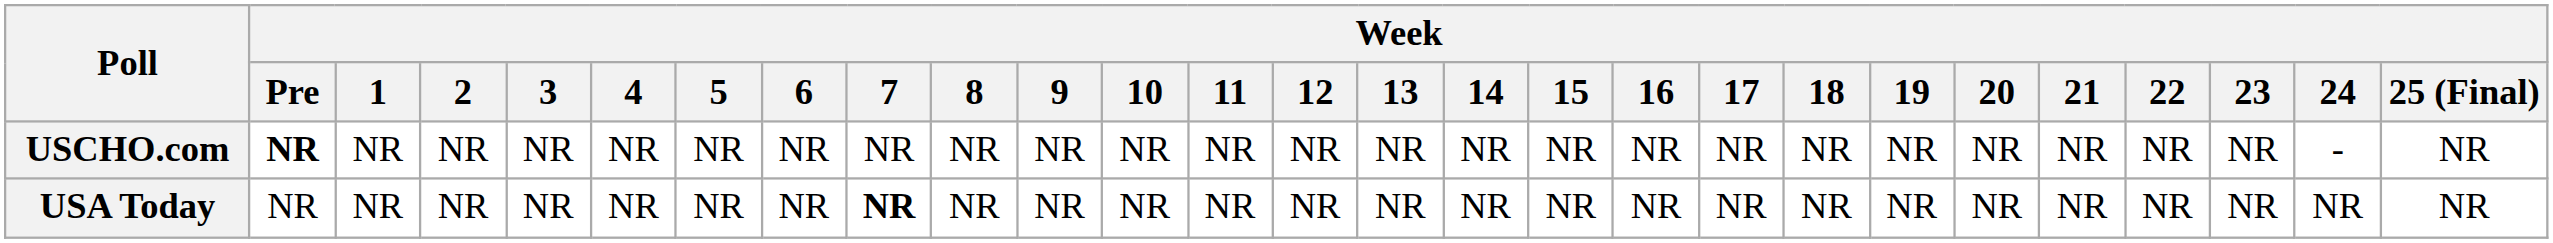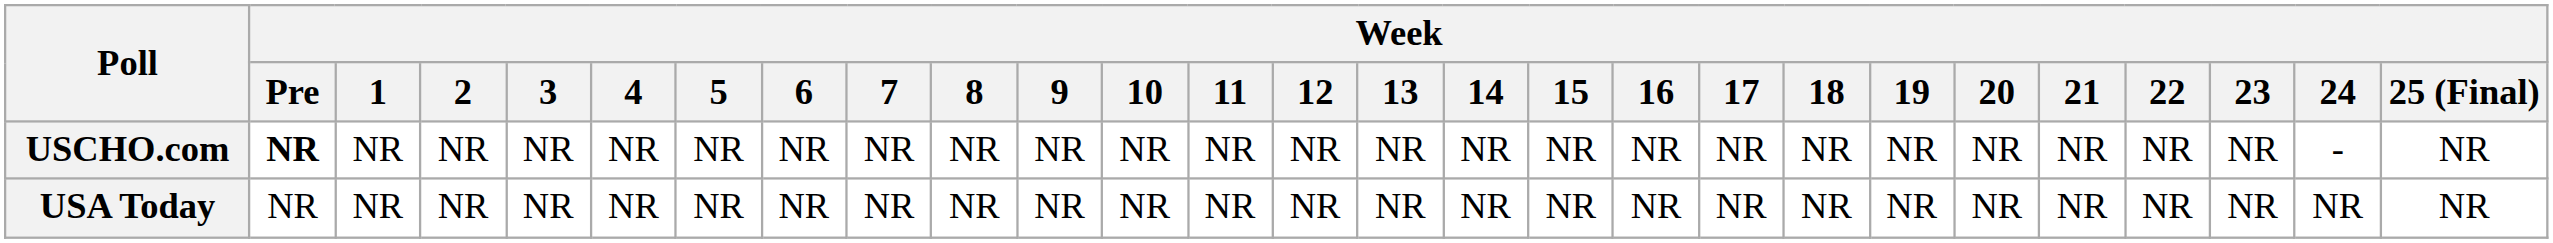(889, 206) bold -> (889, 206) normal
